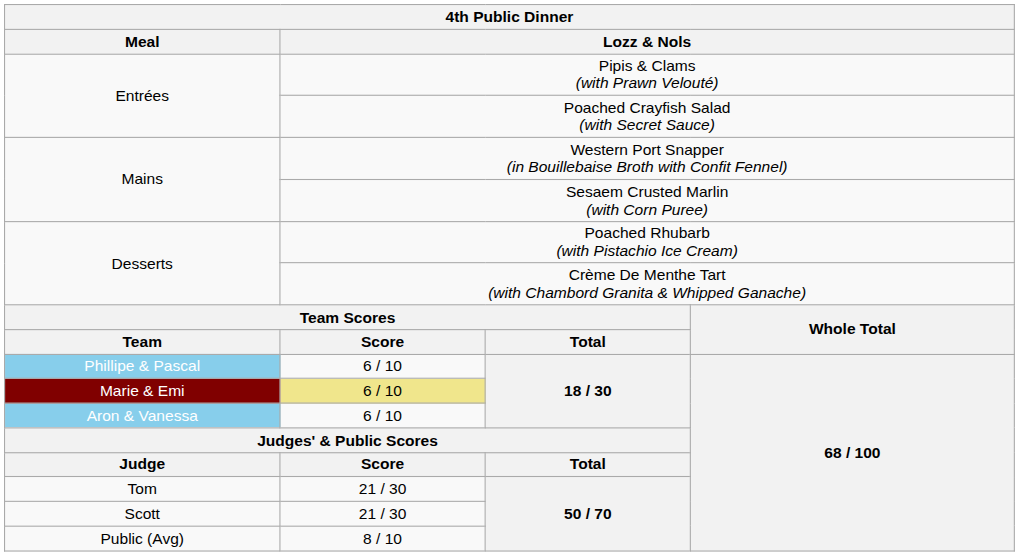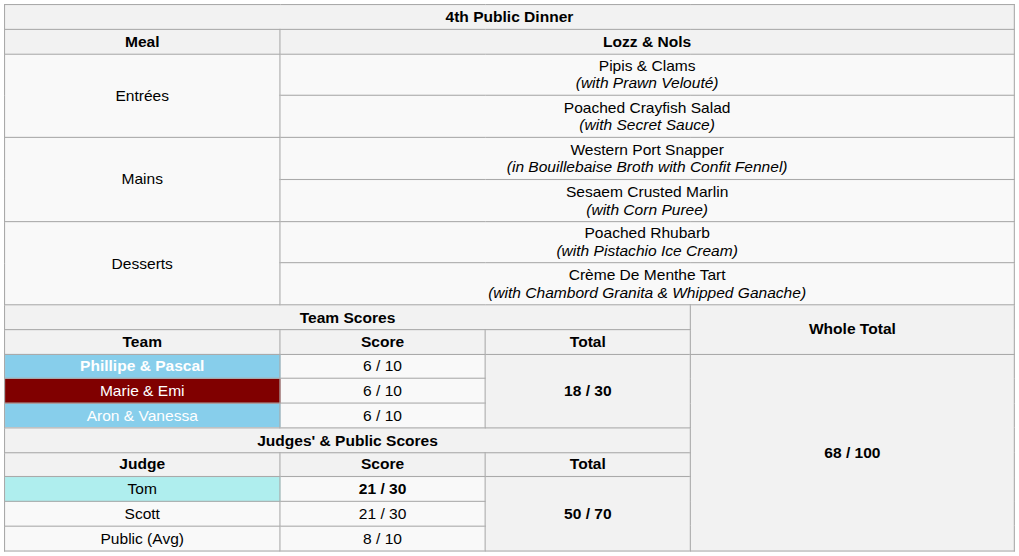(142, 367) normal -> (142, 367) bold
(383, 391) khaki background -> (383, 391) no background
(142, 489) no background -> (142, 489) paleturquoise background
(383, 489) normal -> (383, 489) bold
